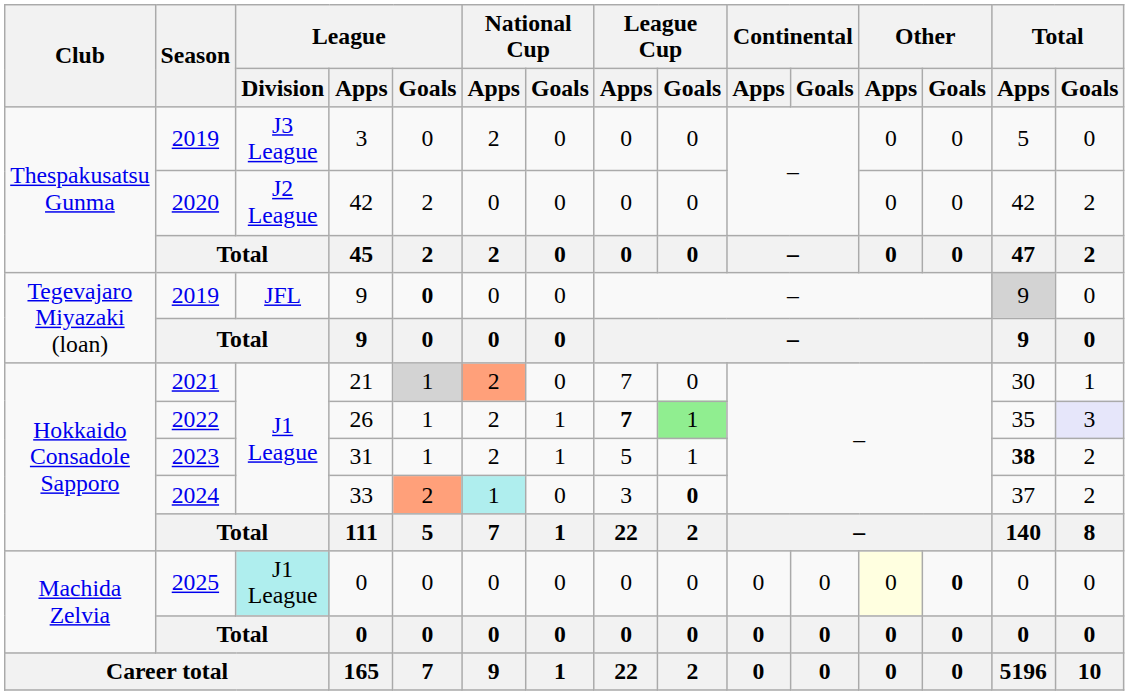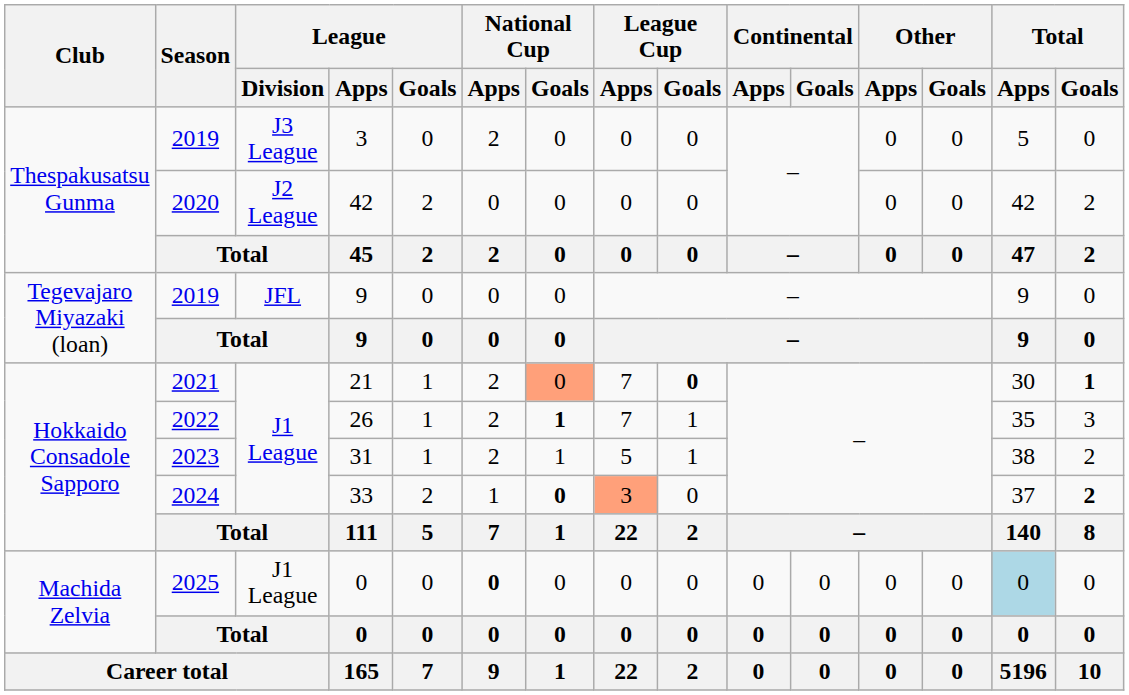(428, 294) bold -> (428, 294) normal
(1023, 294) lightgrey background -> (1023, 294) no background
(428, 381) lightgrey background -> (428, 381) no background
(494, 381) lightsalmon background -> (494, 381) no background
(560, 381) no background -> (560, 381) lightsalmon background
(692, 381) normal -> (692, 381) bold
(1089, 381) normal -> (1089, 381) bold
(560, 419) normal -> (560, 419) bold
(626, 419) bold -> (626, 419) normal
(692, 419) lightgreen background -> (692, 419) no background
(1089, 419) lavender background -> (1089, 419) no background
(1023, 456) bold -> (1023, 456) normal
(428, 494) lightsalmon background -> (428, 494) no background
(494, 494) paleturquoise background -> (494, 494) no background
(560, 494) normal -> (560, 494) bold
(626, 494) no background -> (626, 494) lightsalmon background
(692, 494) bold -> (692, 494) normal
(1089, 494) normal -> (1089, 494) bold
(283, 582) paleturquoise background -> (283, 582) no background
(494, 582) normal -> (494, 582) bold
(891, 582) lightyellow background -> (891, 582) no background
(957, 582) bold -> (957, 582) normal
(1023, 582) no background -> (1023, 582) lightblue background
